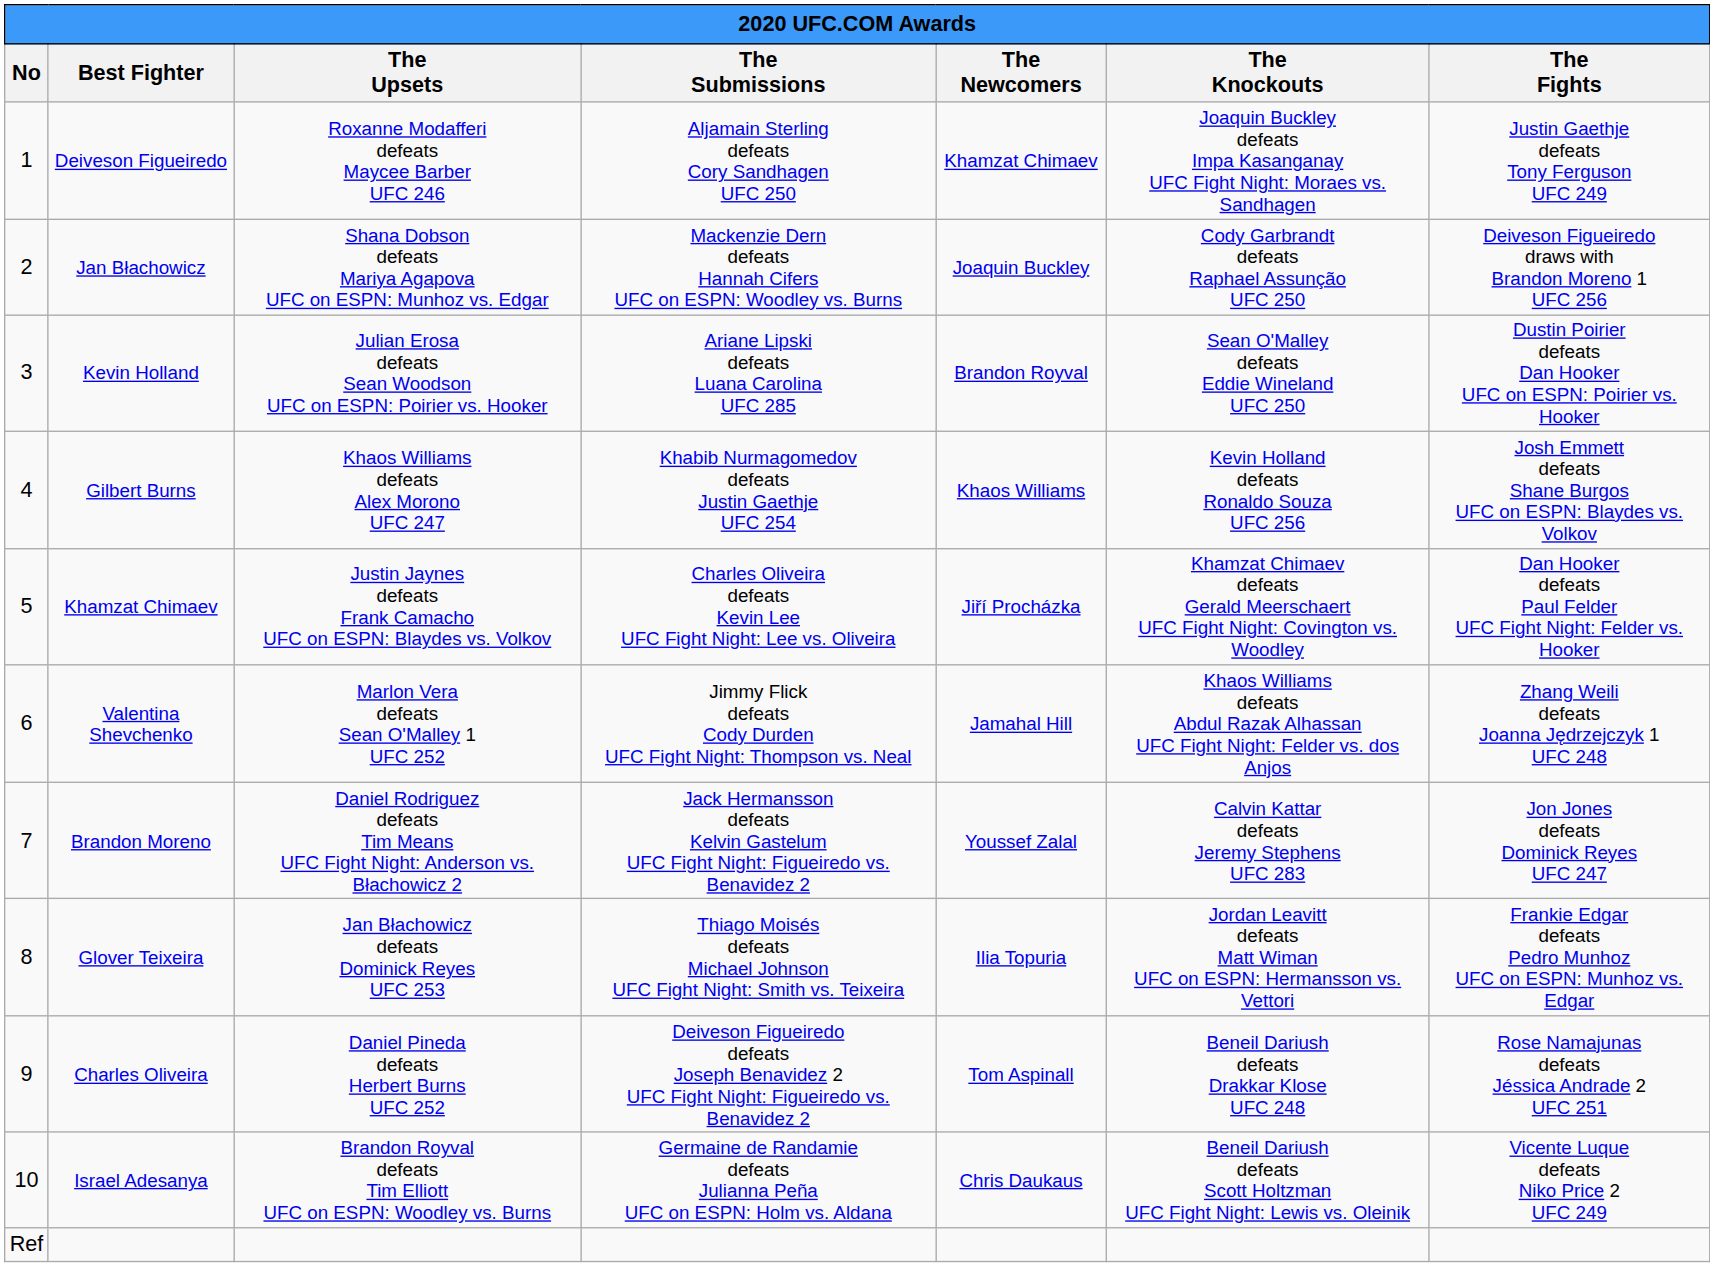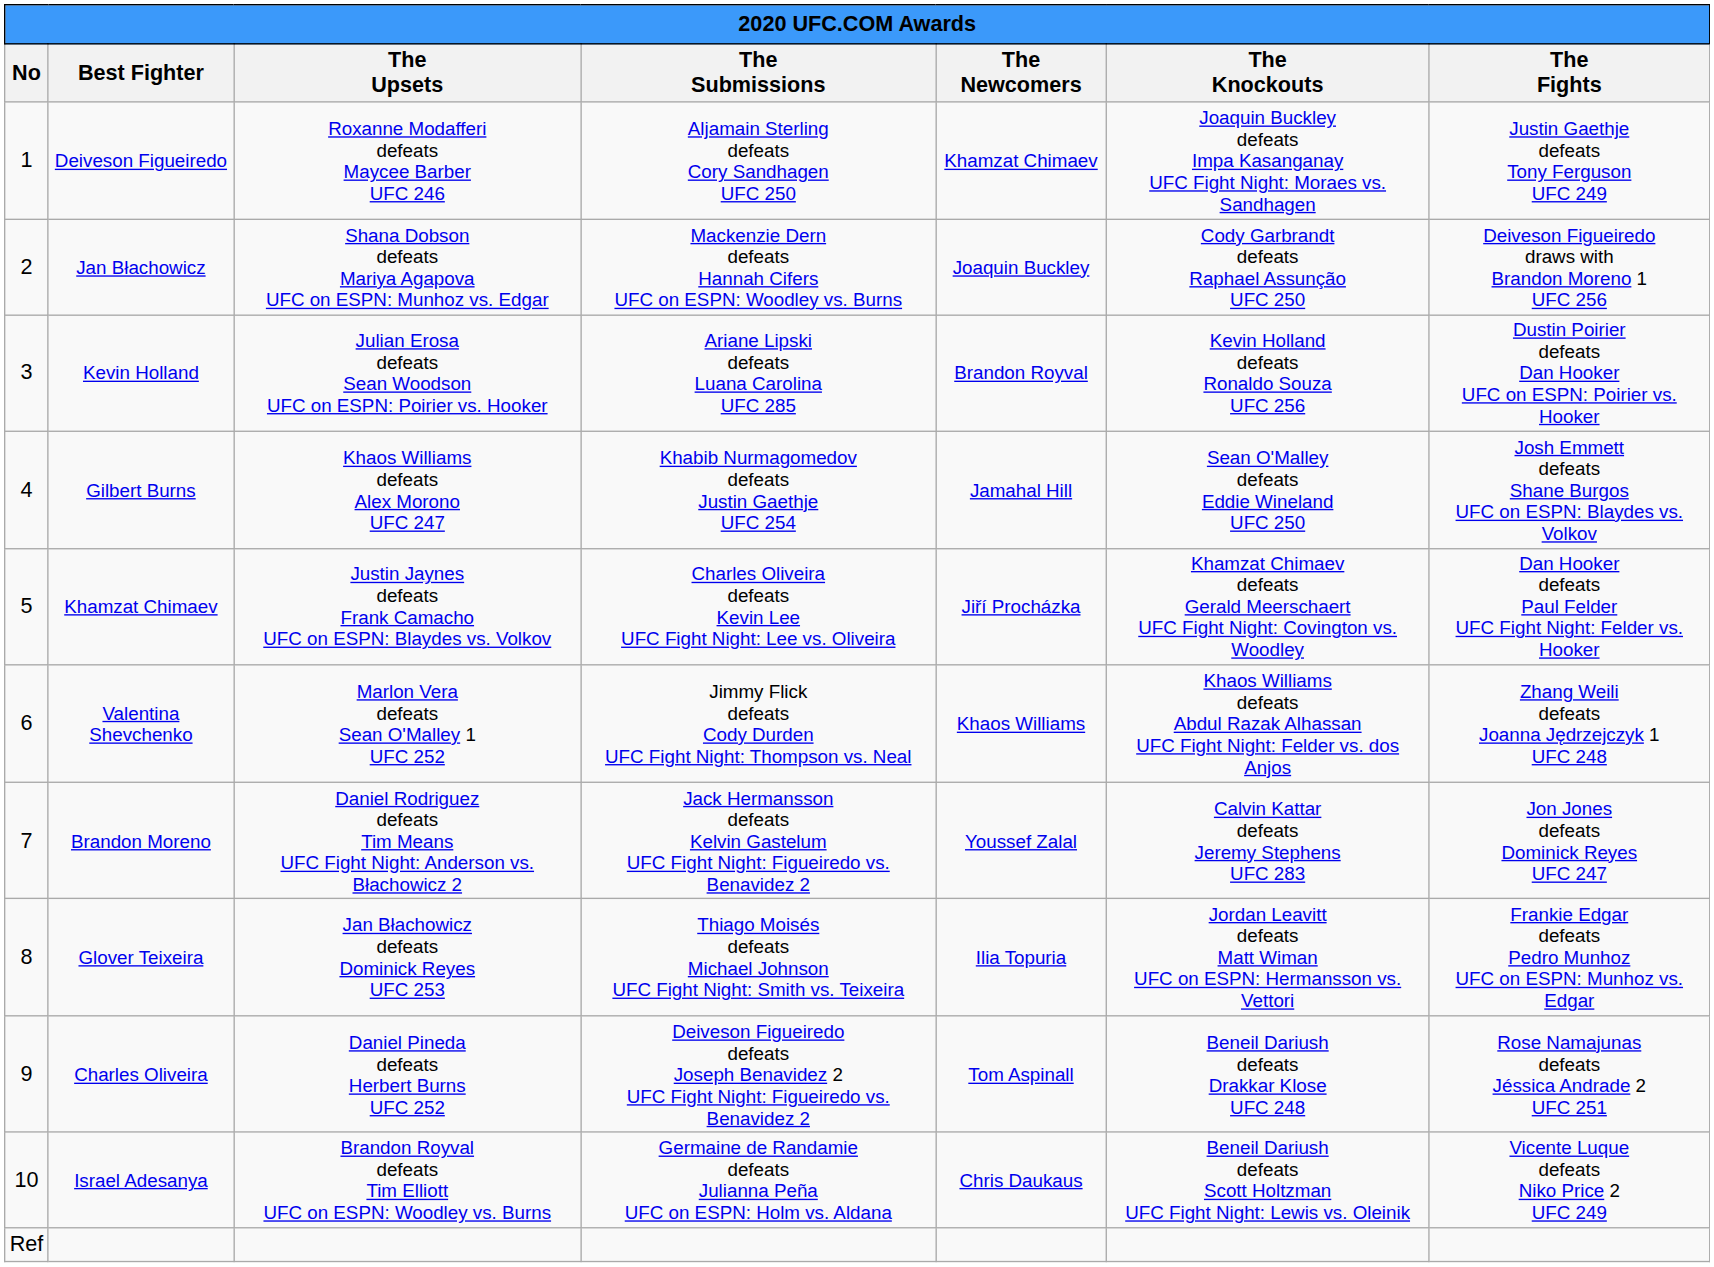(1268, 373) Sean O'Malley defeats Eddie Wineland UFC 250 -> (1268, 373) Kevin Holland defeats Ronaldo Souza UFC 256
(1021, 490) Khaos Williams -> (1021, 490) Jamahal Hill
(1268, 490) Kevin Holland defeats Ronaldo Souza UFC 256 -> (1268, 490) Sean O'Malley defeats Eddie Wineland UFC 250
(1021, 724) Jamahal Hill -> (1021, 724) Khaos Williams
